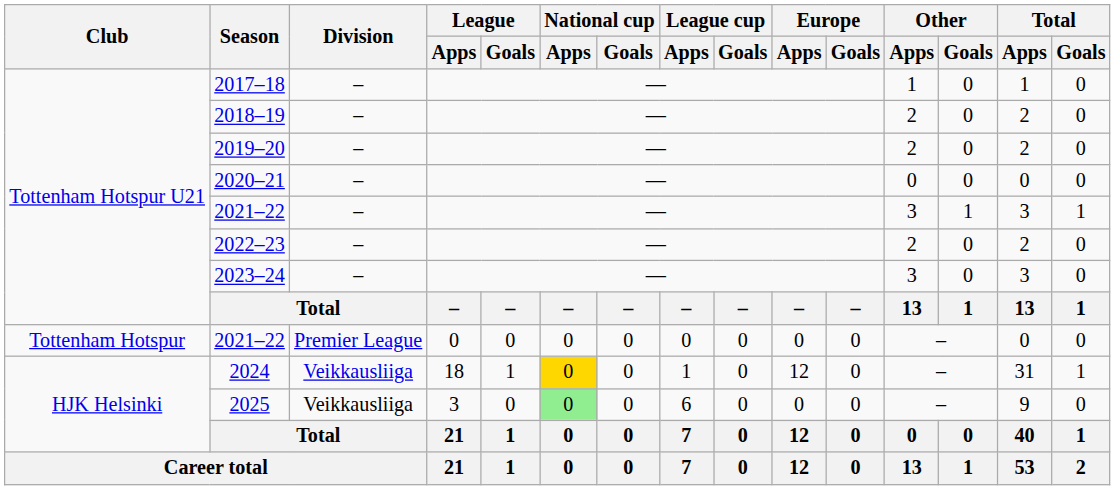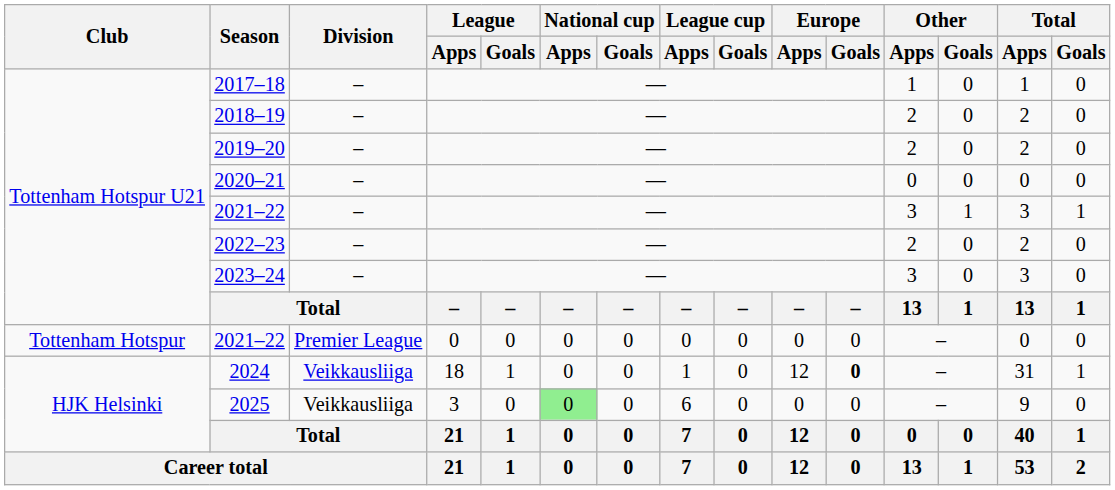(568, 372) gold background -> (568, 372) no background
(855, 372) normal -> (855, 372) bold
